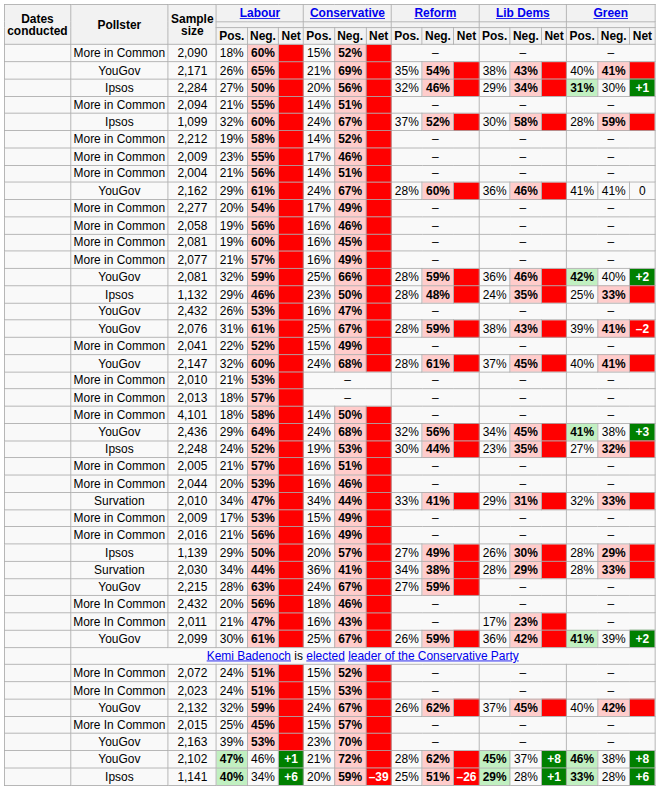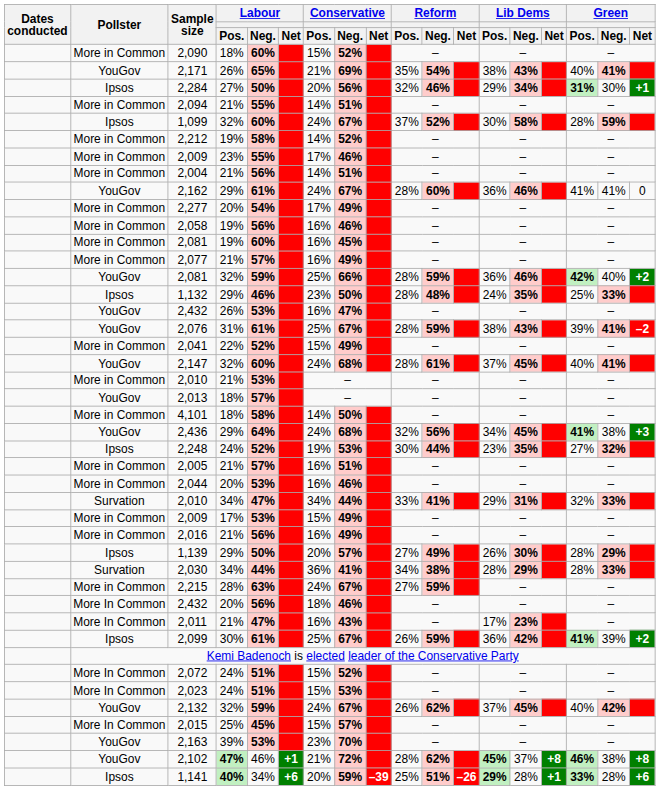(119, 398) More in Common -> (119, 398) YouGov
(119, 587) YouGov -> (119, 587) More in Common
(119, 639) YouGov -> (119, 639) Ipsos
